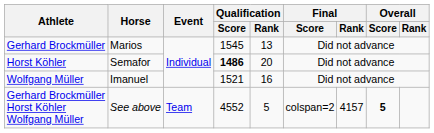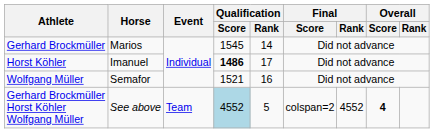(267, 46) 13 -> (267, 46) 14
(130, 63) Semafor -> (129, 63) Imanuel
(267, 63) 20 -> (267, 63) 17
(129, 80) Imanuel -> (130, 80) Semafor
(232, 108) no background -> (232, 108) lightblue background
(352, 108) 4157 -> (352, 108) 4552
(383, 108) 5 -> (383, 108) 4
